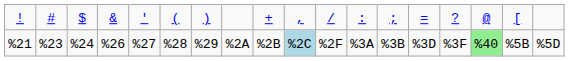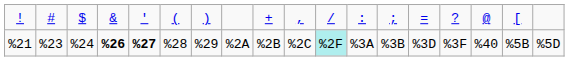(113, 44) normal -> (113, 43) bold
(144, 44) normal -> (144, 43) bold
(300, 44) lightblue background -> (300, 44) no background
(331, 44) no background -> (331, 44) paleturquoise background
(486, 44) lightgreen background -> (486, 44) no background
